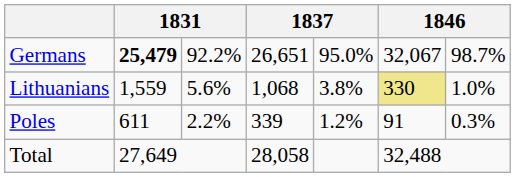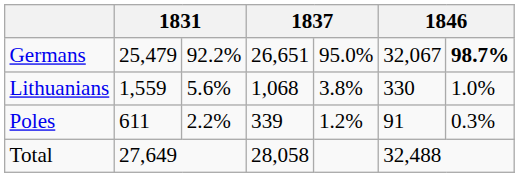(148, 54) bold -> (148, 54) normal
(478, 54) normal -> (480, 54) bold
(399, 88) khaki background -> (399, 88) no background
